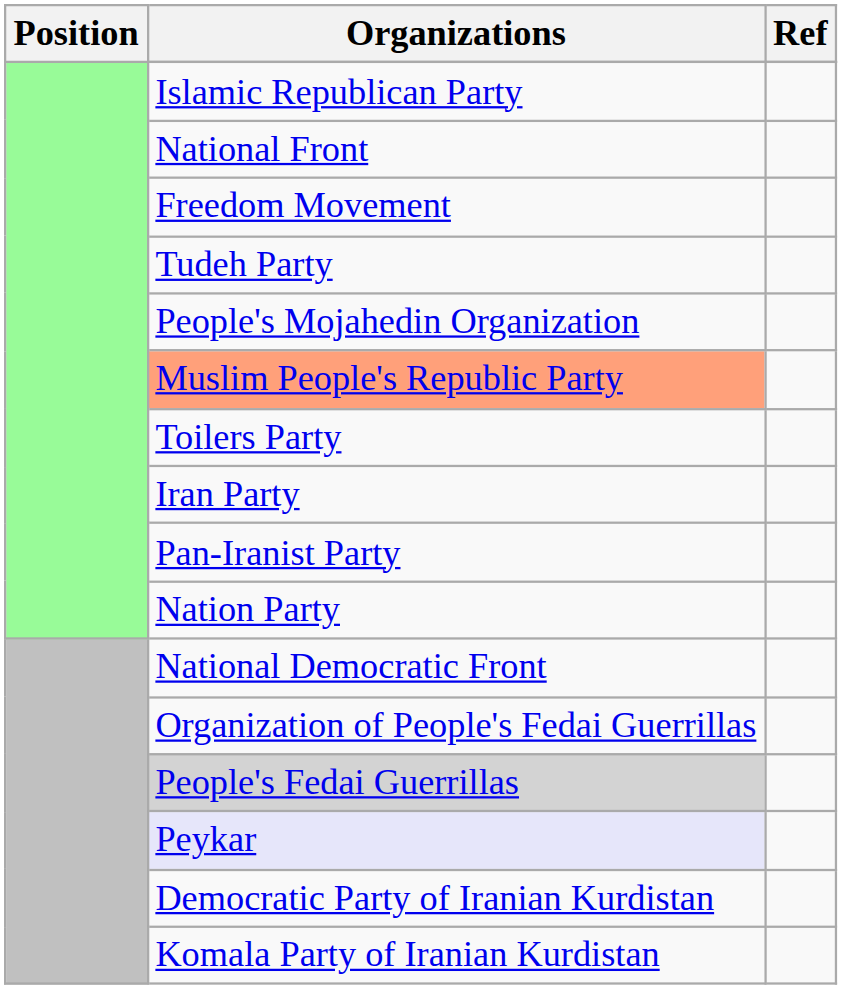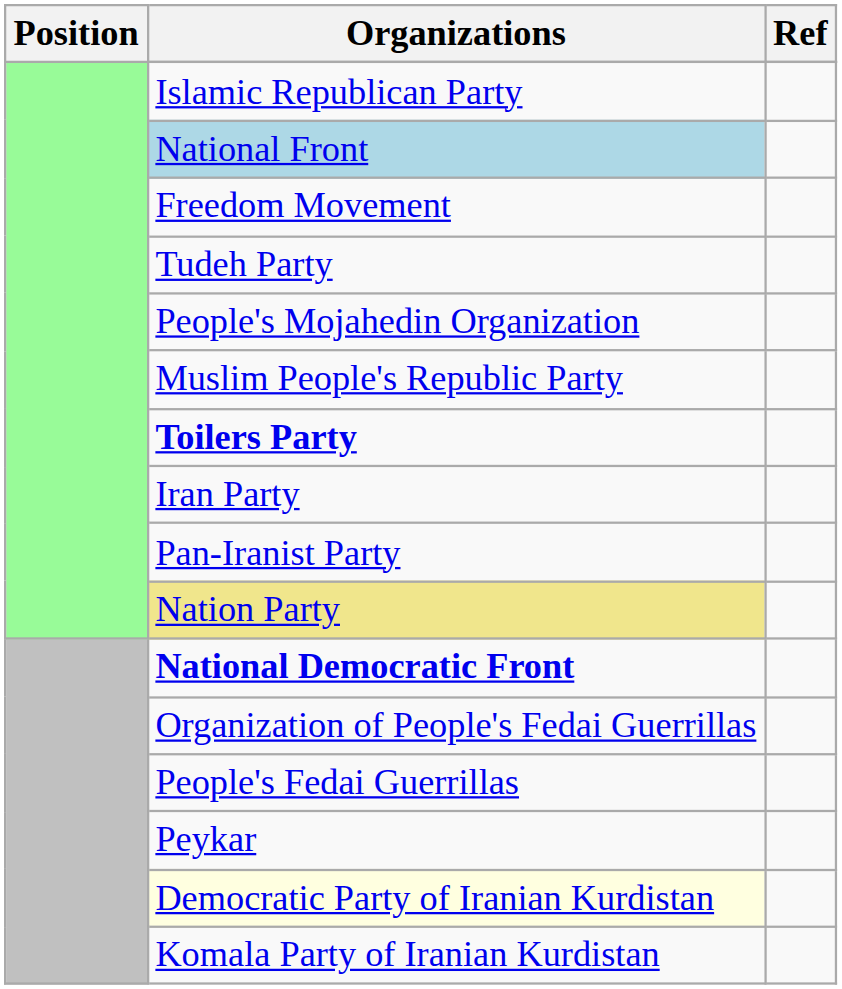(262, 148) no background -> (262, 148) lightblue background
(389, 378) lightsalmon background -> (389, 378) no background
(248, 436) normal -> (256, 436) bold
(248, 609) no background -> (248, 609) khaki background
(351, 666) normal -> (365, 666) bold
(337, 782) lightgrey background -> (337, 782) no background
(206, 839) lavender background -> (206, 839) no background
(435, 897) no background -> (435, 897) lightyellow background
